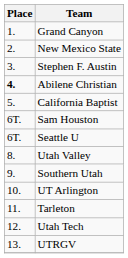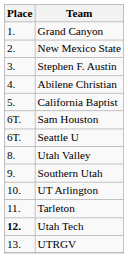(11, 84) bold -> (11, 84) normal
(14, 226) normal -> (14, 226) bold
